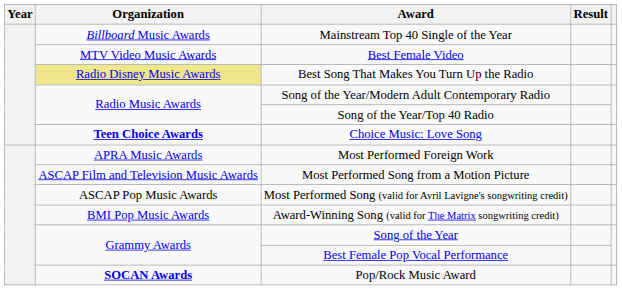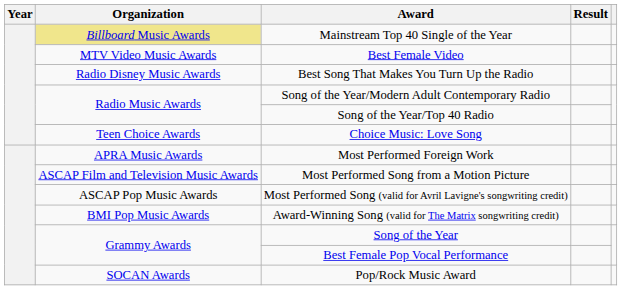(148, 34) no background -> (148, 34) khaki background
(148, 74) khaki background -> (148, 74) no background
(148, 134) bold -> (148, 134) normal
(148, 275) bold -> (148, 275) normal
